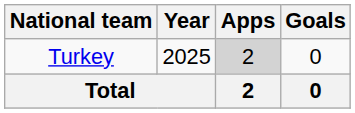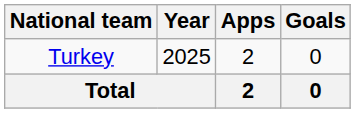(248, 56) lightgrey background -> (248, 56) no background
